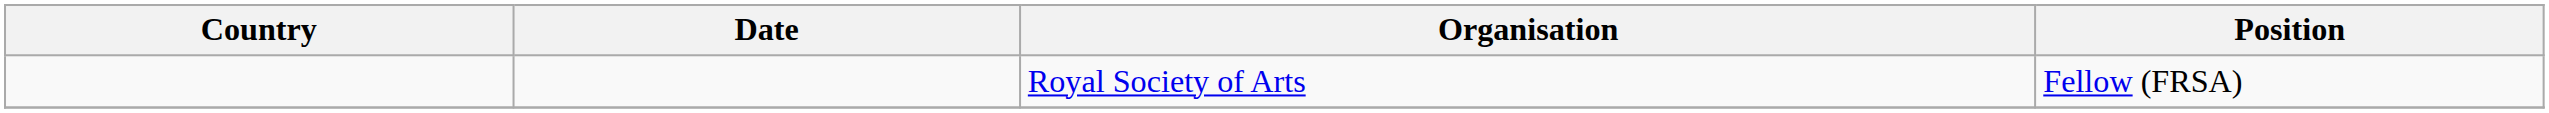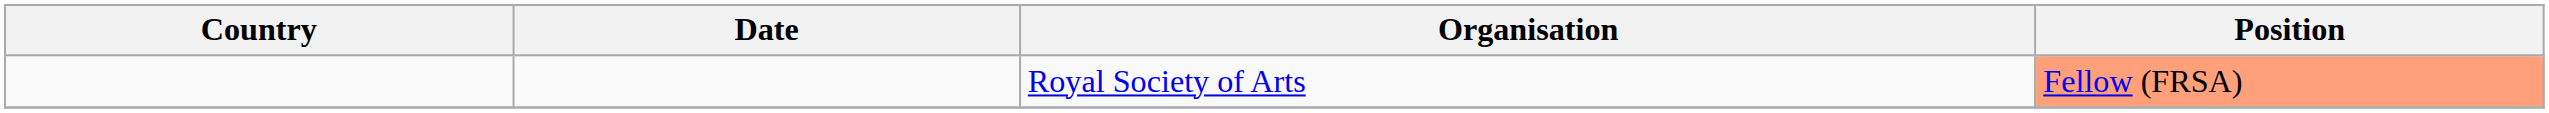(2143, 81) no background -> (2143, 81) lightsalmon background
